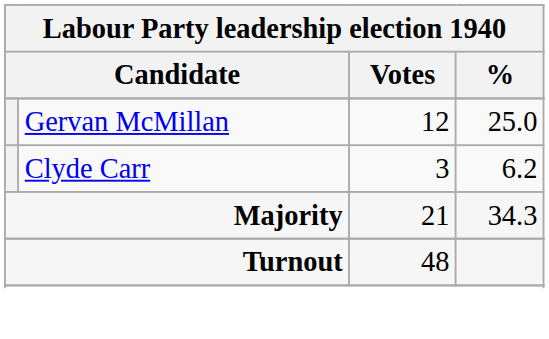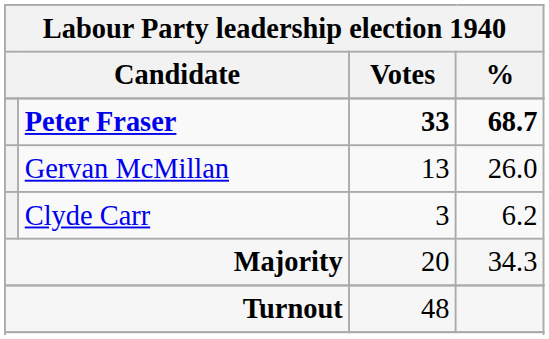+ row: (101, 121)
(435, 121) 12 -> (435, 168) 13
(513, 121) 25.0 -> (513, 168) 26.0
(435, 215) 21 -> (435, 262) 20
